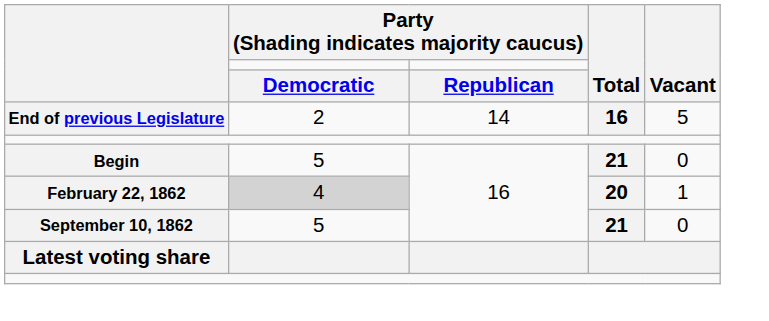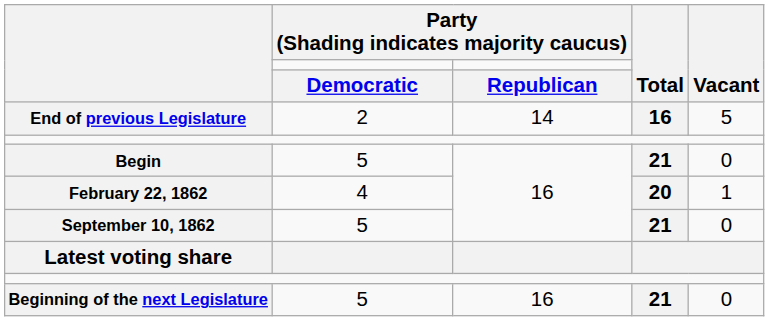(319, 192) lightgrey background -> (362, 192) no background
+ row: (138, 300)
